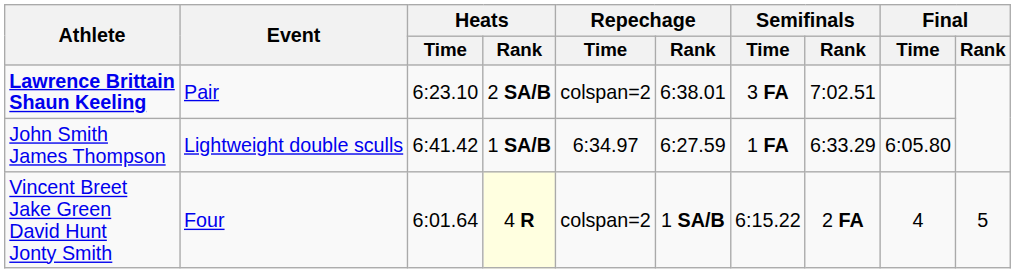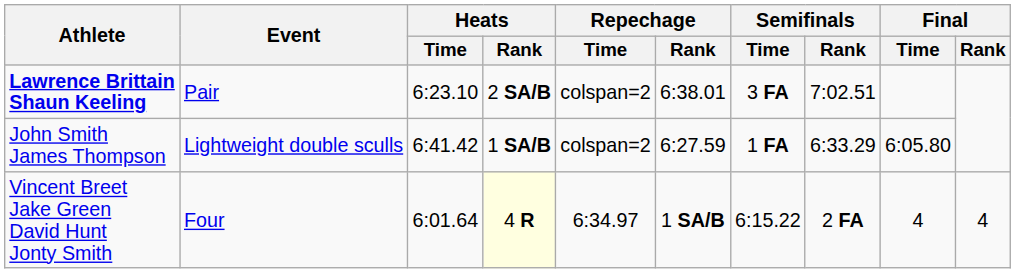(606, 145) 6:34.97 -> (606, 145) colspan=2
(606, 220) colspan=2 -> (606, 220) 6:34.97
(983, 220) 5 -> (983, 220) 4
